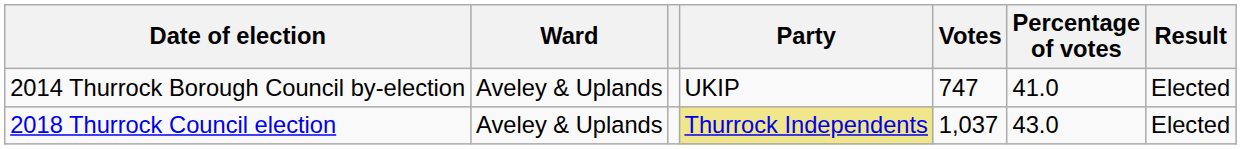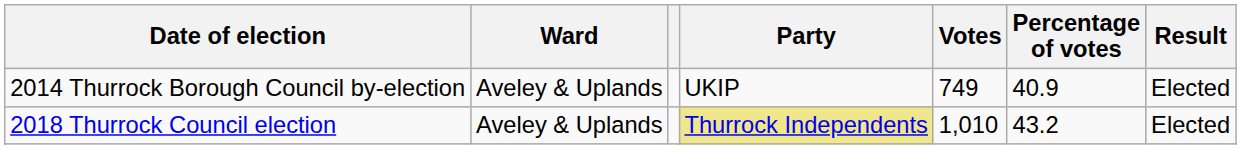(959, 87) 747 -> (959, 87) 749
(1036, 87) 41.0 -> (1036, 87) 40.9
(969, 125) 1,037 -> (969, 125) 1,010
(1036, 125) 43.0 -> (1036, 125) 43.2
